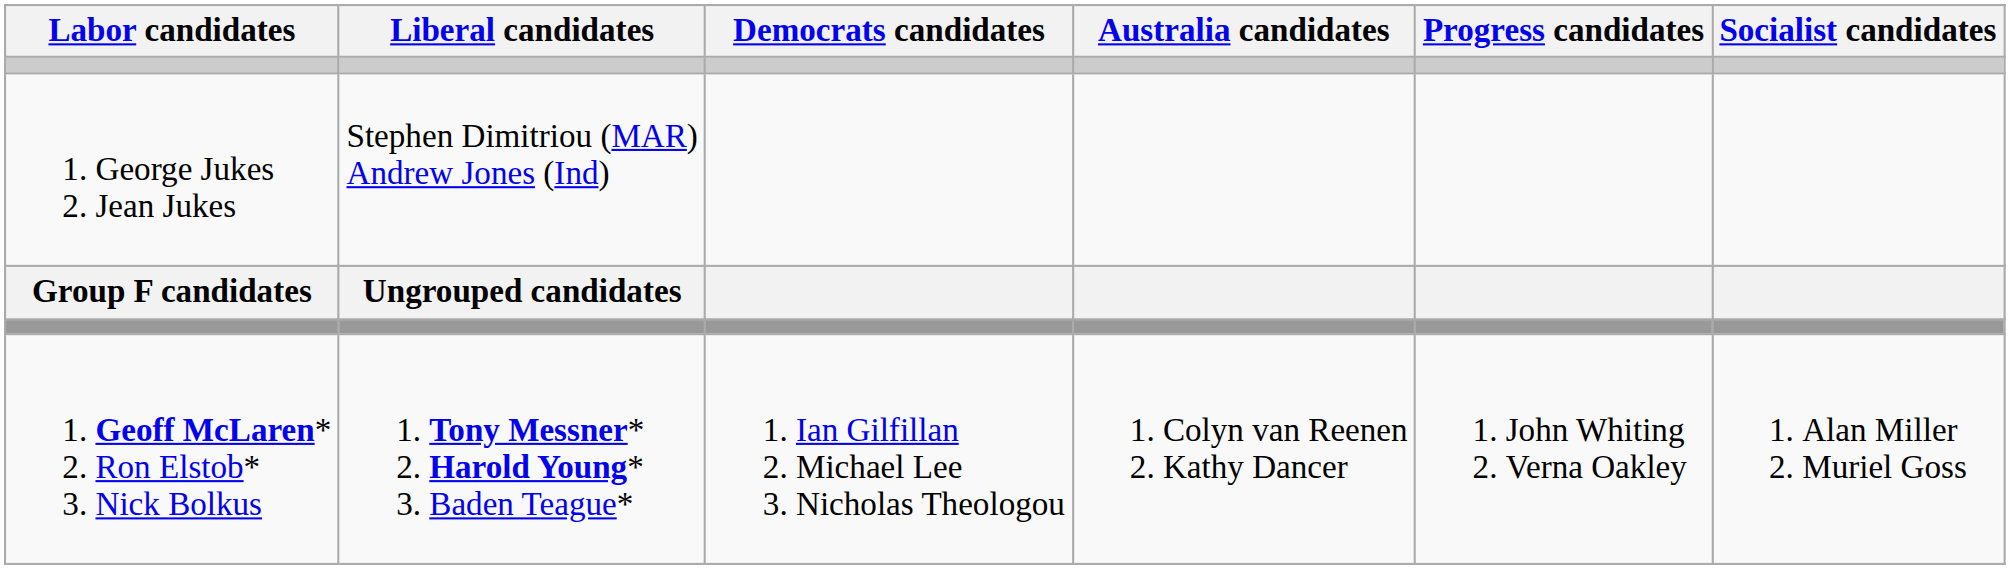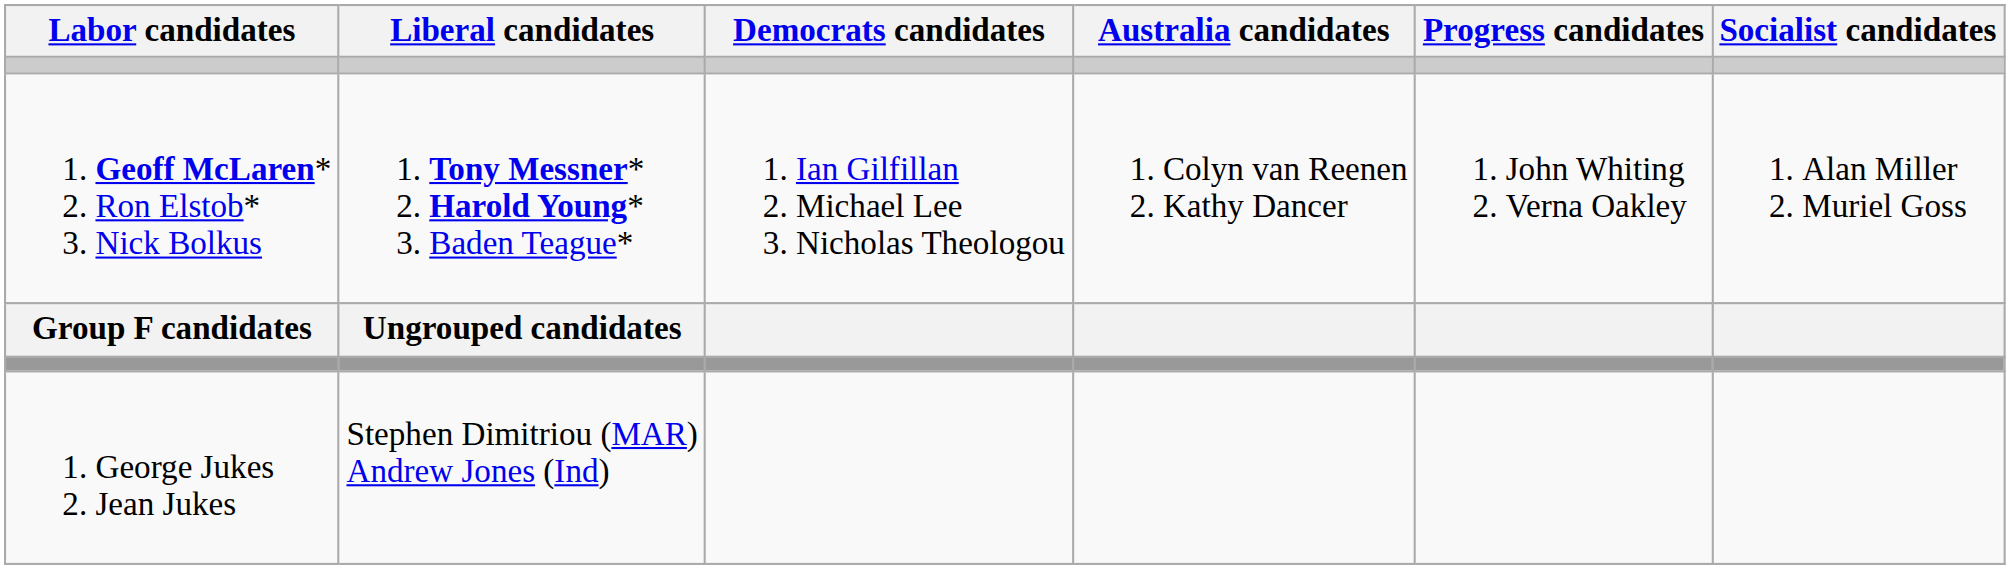rows swapped: (172, 468) <-> (172, 188)
